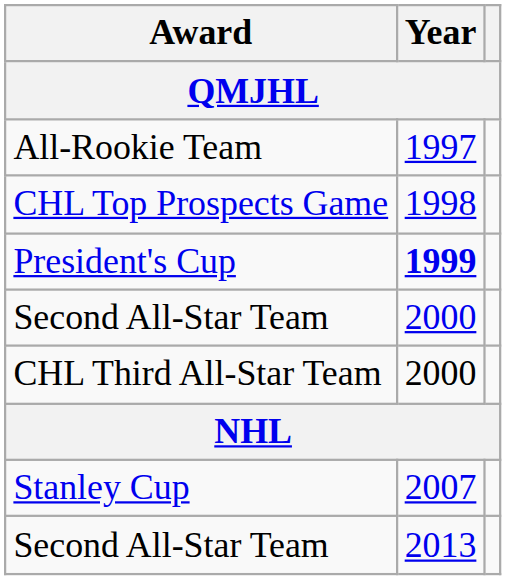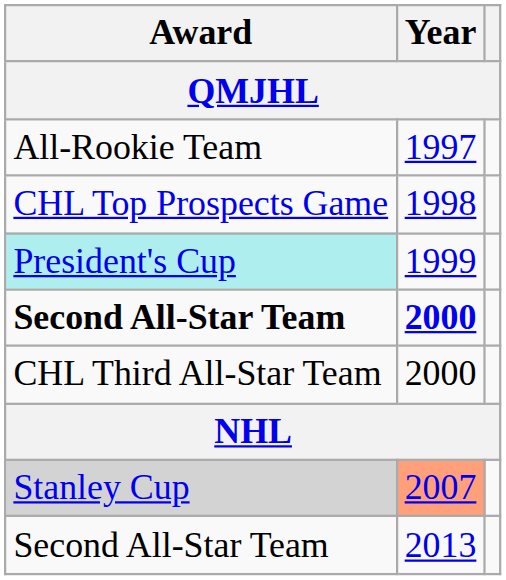(125, 260) no background -> (125, 260) paleturquoise background
(441, 260) bold -> (441, 260) normal
(171, 317) normal -> (179, 317) bold
(441, 317) normal -> (441, 317) bold
(101, 487) no background -> (101, 487) lightgrey background
(441, 487) no background -> (441, 487) lightsalmon background
